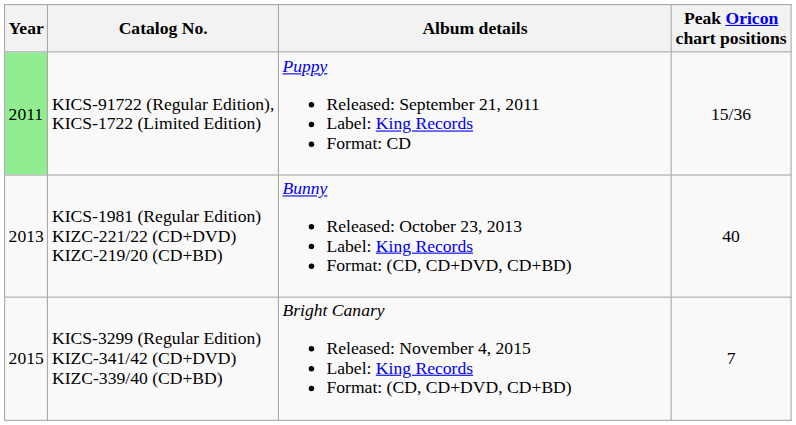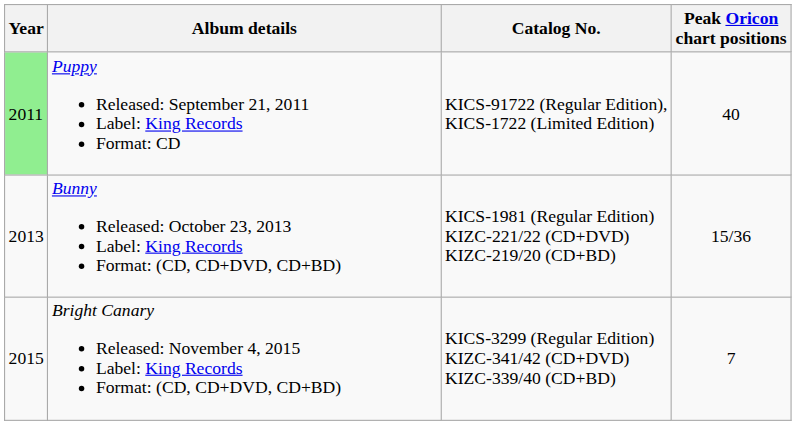columns swapped: (475, 28) <-> (163, 28)
(731, 113) 15/36 -> (731, 113) 40
(731, 235) 40 -> (731, 235) 15/36
